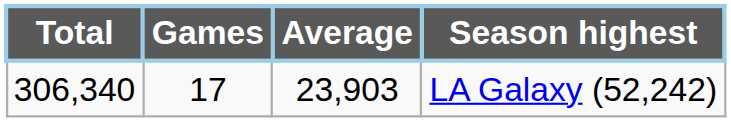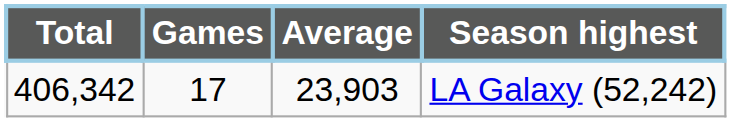(75, 88) 306,340 -> (75, 88) 406,342
